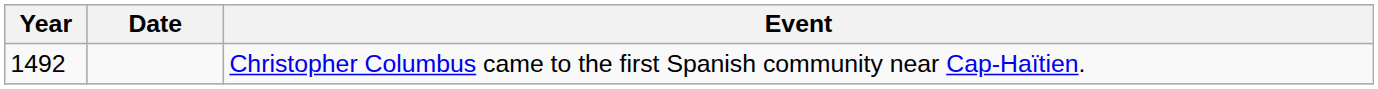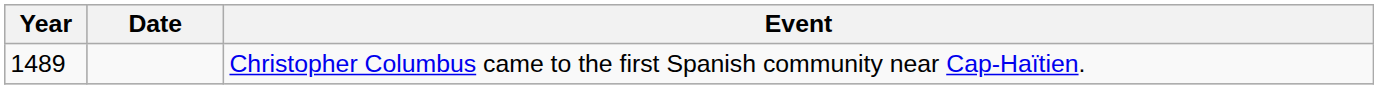(38, 63) 1492 -> (38, 63) 1489
